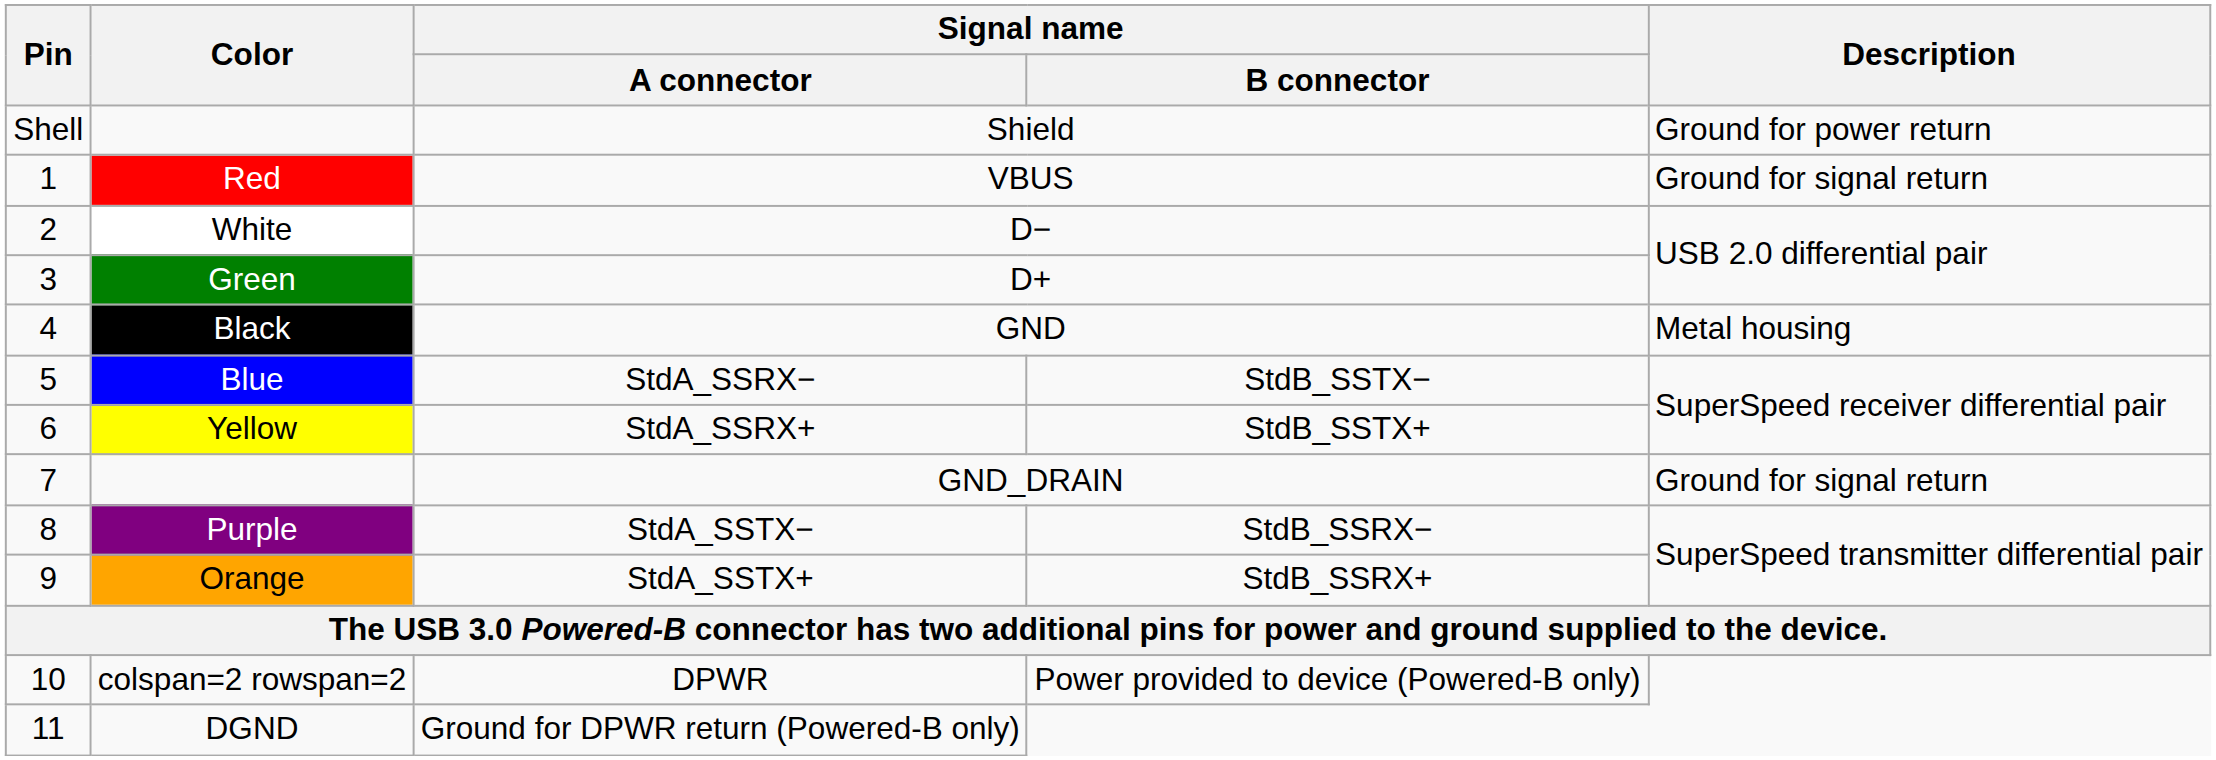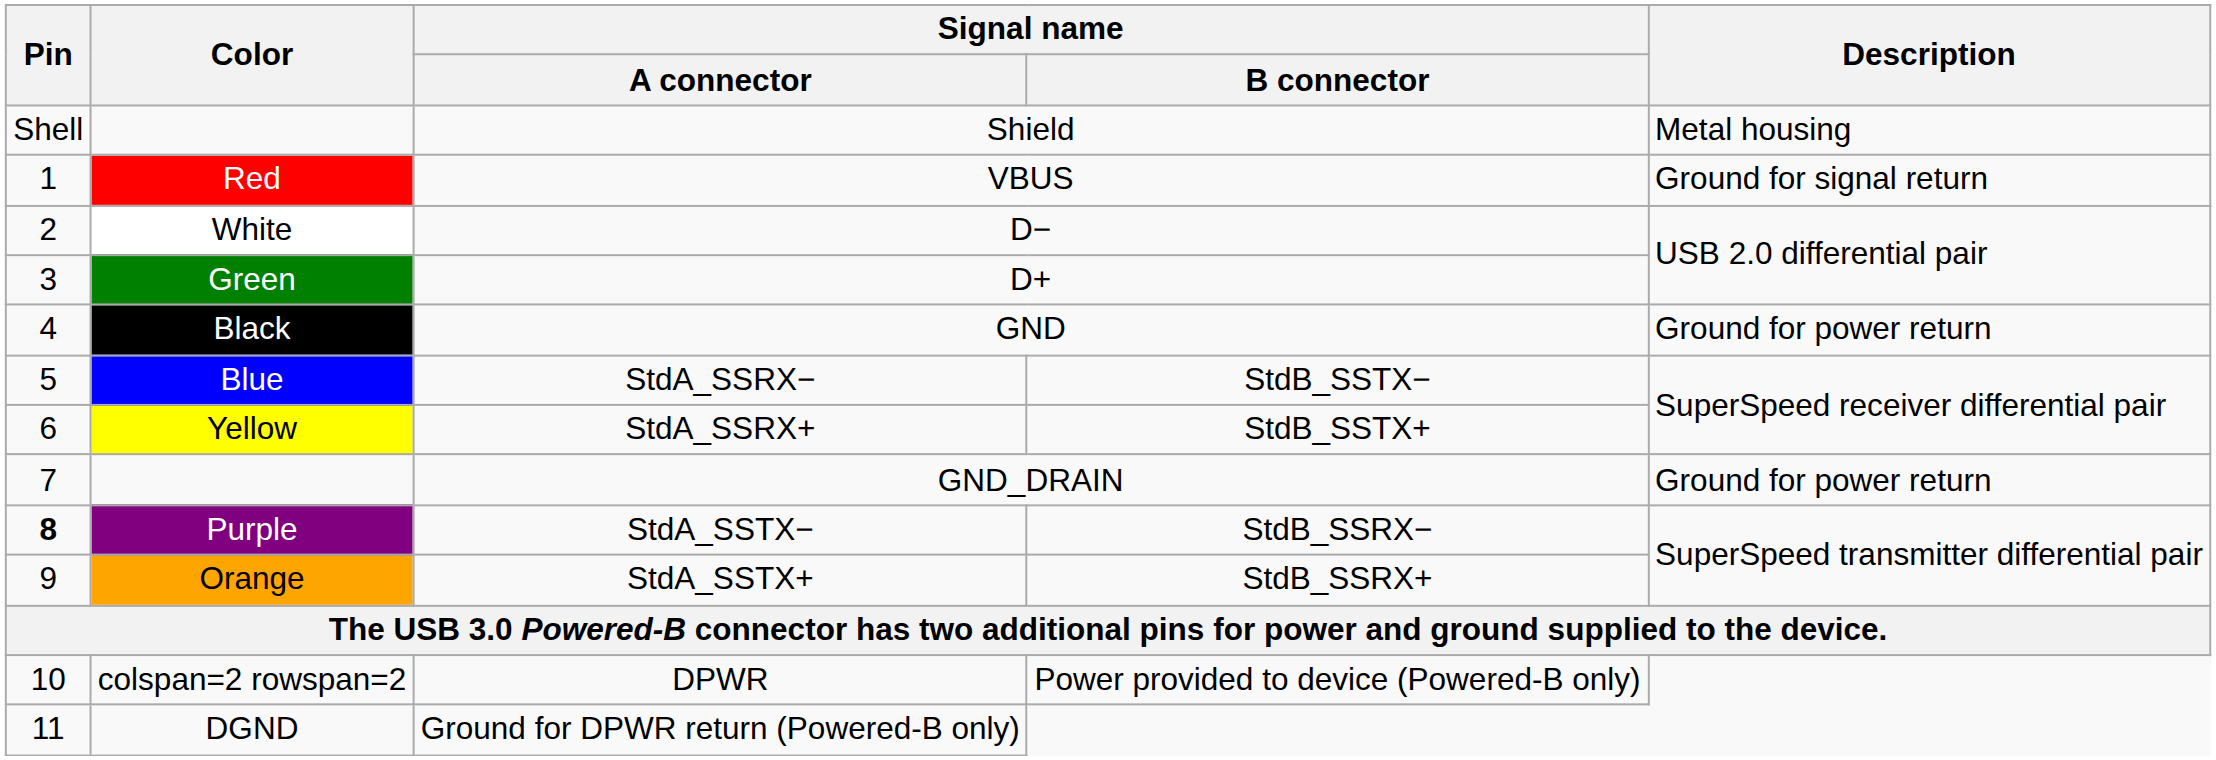(1823, 129) Ground for power return -> (1753, 129) Metal housing
(1753, 329) Metal housing -> (1823, 329) Ground for power return
(1822, 479) Ground for signal return -> (1823, 479) Ground for power return
(48, 529) normal -> (48, 529) bold
